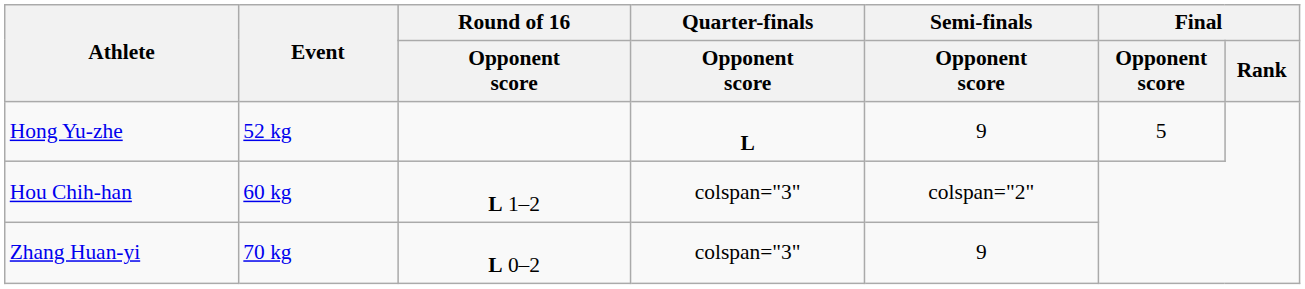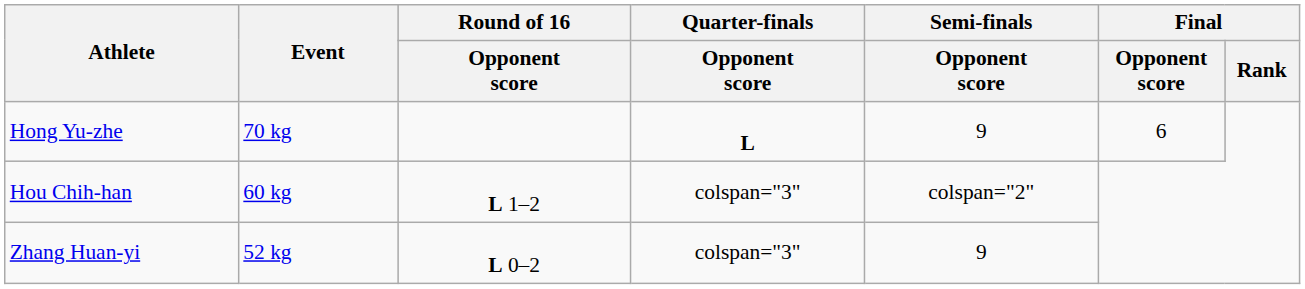(267, 131) 52 kg -> (267, 131) 70 kg
(1161, 131) 5 -> (1161, 131) 6
(267, 252) 70 kg -> (267, 252) 52 kg
